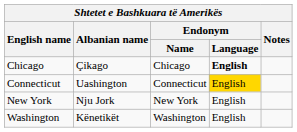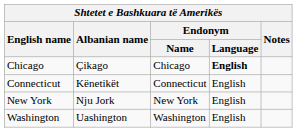(102, 83) Uashington -> (98, 83) Kënetikët
(229, 83) gold background -> (229, 83) no background
(98, 118) Kënetikët -> (102, 118) Uashington
